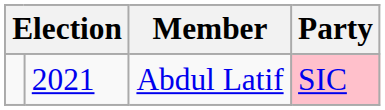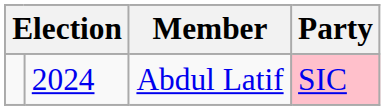(63, 79) 2021 -> (63, 79) 2024
